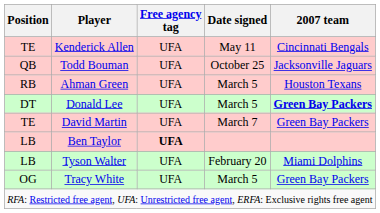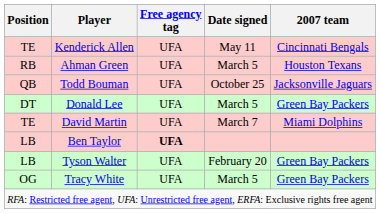rows swapped: (94, 65) <-> (94, 84)
(323, 103) bold -> (323, 103) normal
(323, 122) Green Bay Packers -> (323, 122) Miami Dolphins
(323, 160) Miami Dolphins -> (323, 160) Green Bay Packers
